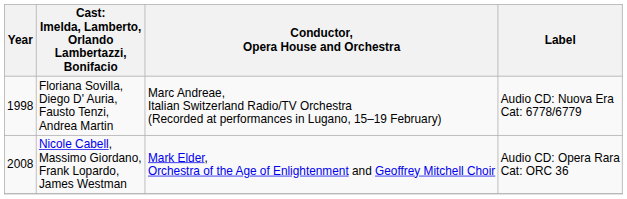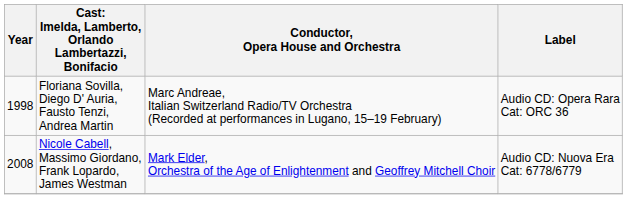(557, 105) Audio CD: Nuova Era Cat: 6778/6779 -> (560, 105) Audio CD: Opera Rara Cat: ORC 36
(560, 164) Audio CD: Opera Rara Cat: ORC 36 -> (557, 164) Audio CD: Nuova Era Cat: 6778/6779
